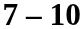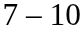(42, 14) bold -> (42, 14) normal
